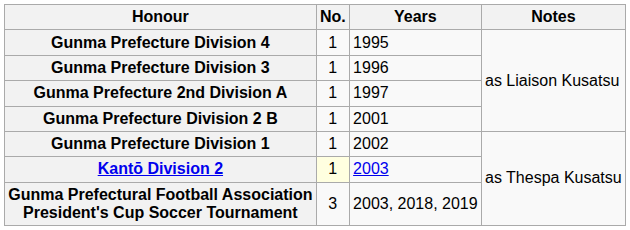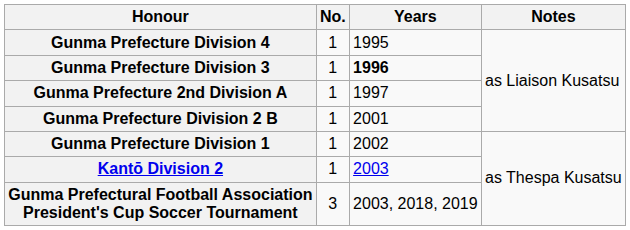(371, 67) normal -> (371, 67) bold
(333, 169) lightyellow background -> (333, 169) no background
